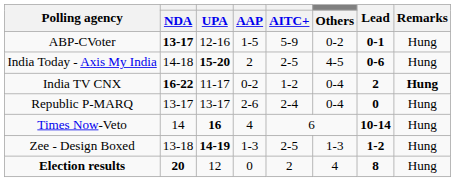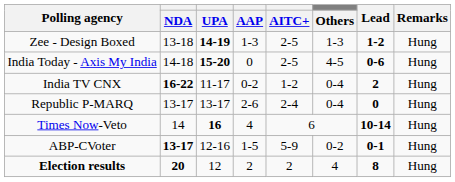rows swapped: (82, 41) <-> (82, 145)
(250, 62) 2 -> (250, 62) 0
(422, 83) bold -> (422, 83) normal
(250, 166) 0 -> (250, 166) 2
